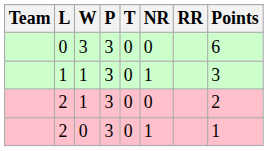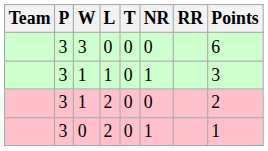columns swapped: (110, 18) <-> (65, 18)
